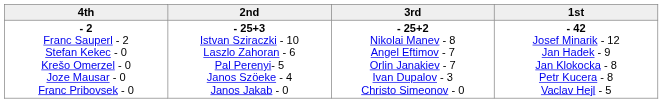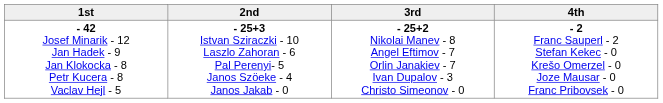columns swapped: (576, 12) <-> (86, 12)
